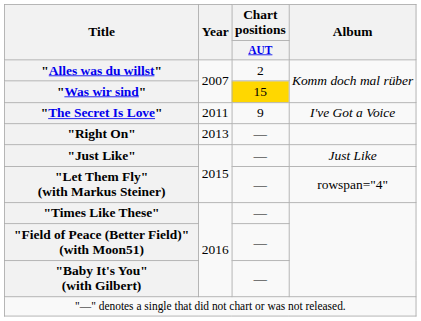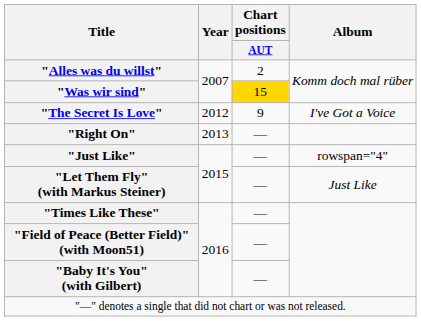(215, 113) 2011 -> (215, 113) 2012
(353, 155) Just Like -> (353, 155) rowspan="4"
(353, 184) rowspan="4" -> (353, 184) Just Like
